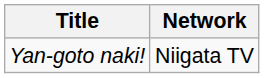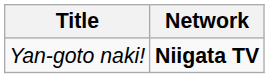(205, 55) normal -> (207, 55) bold
